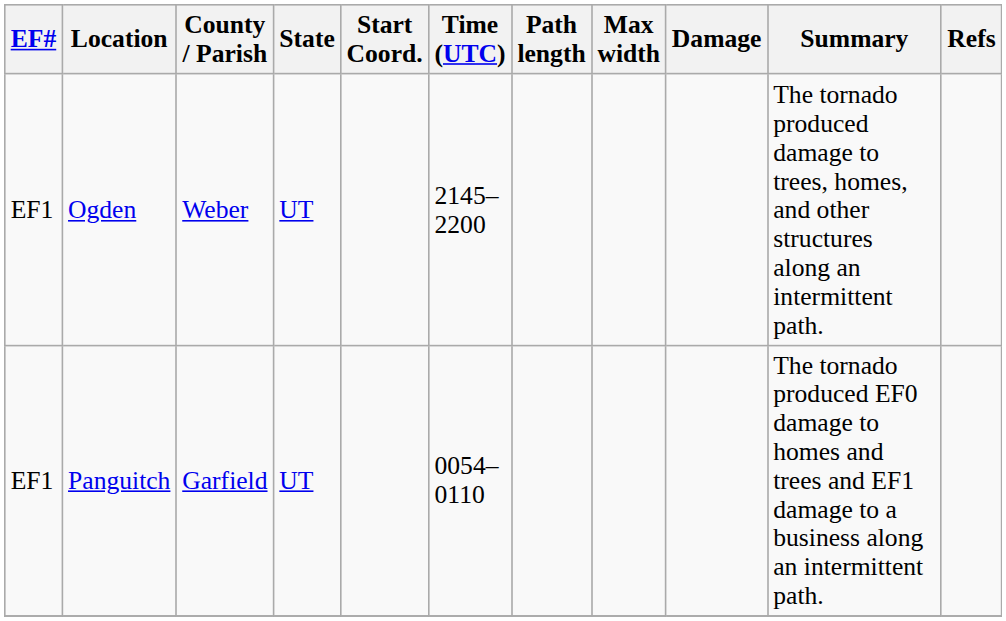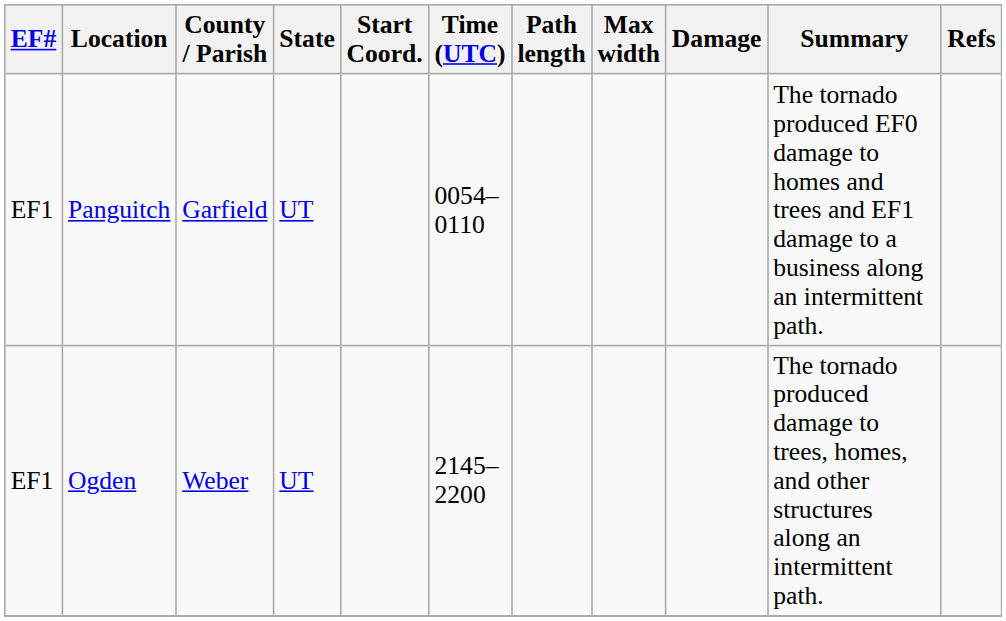rows swapped: (102, 209) <-> (119, 480)
